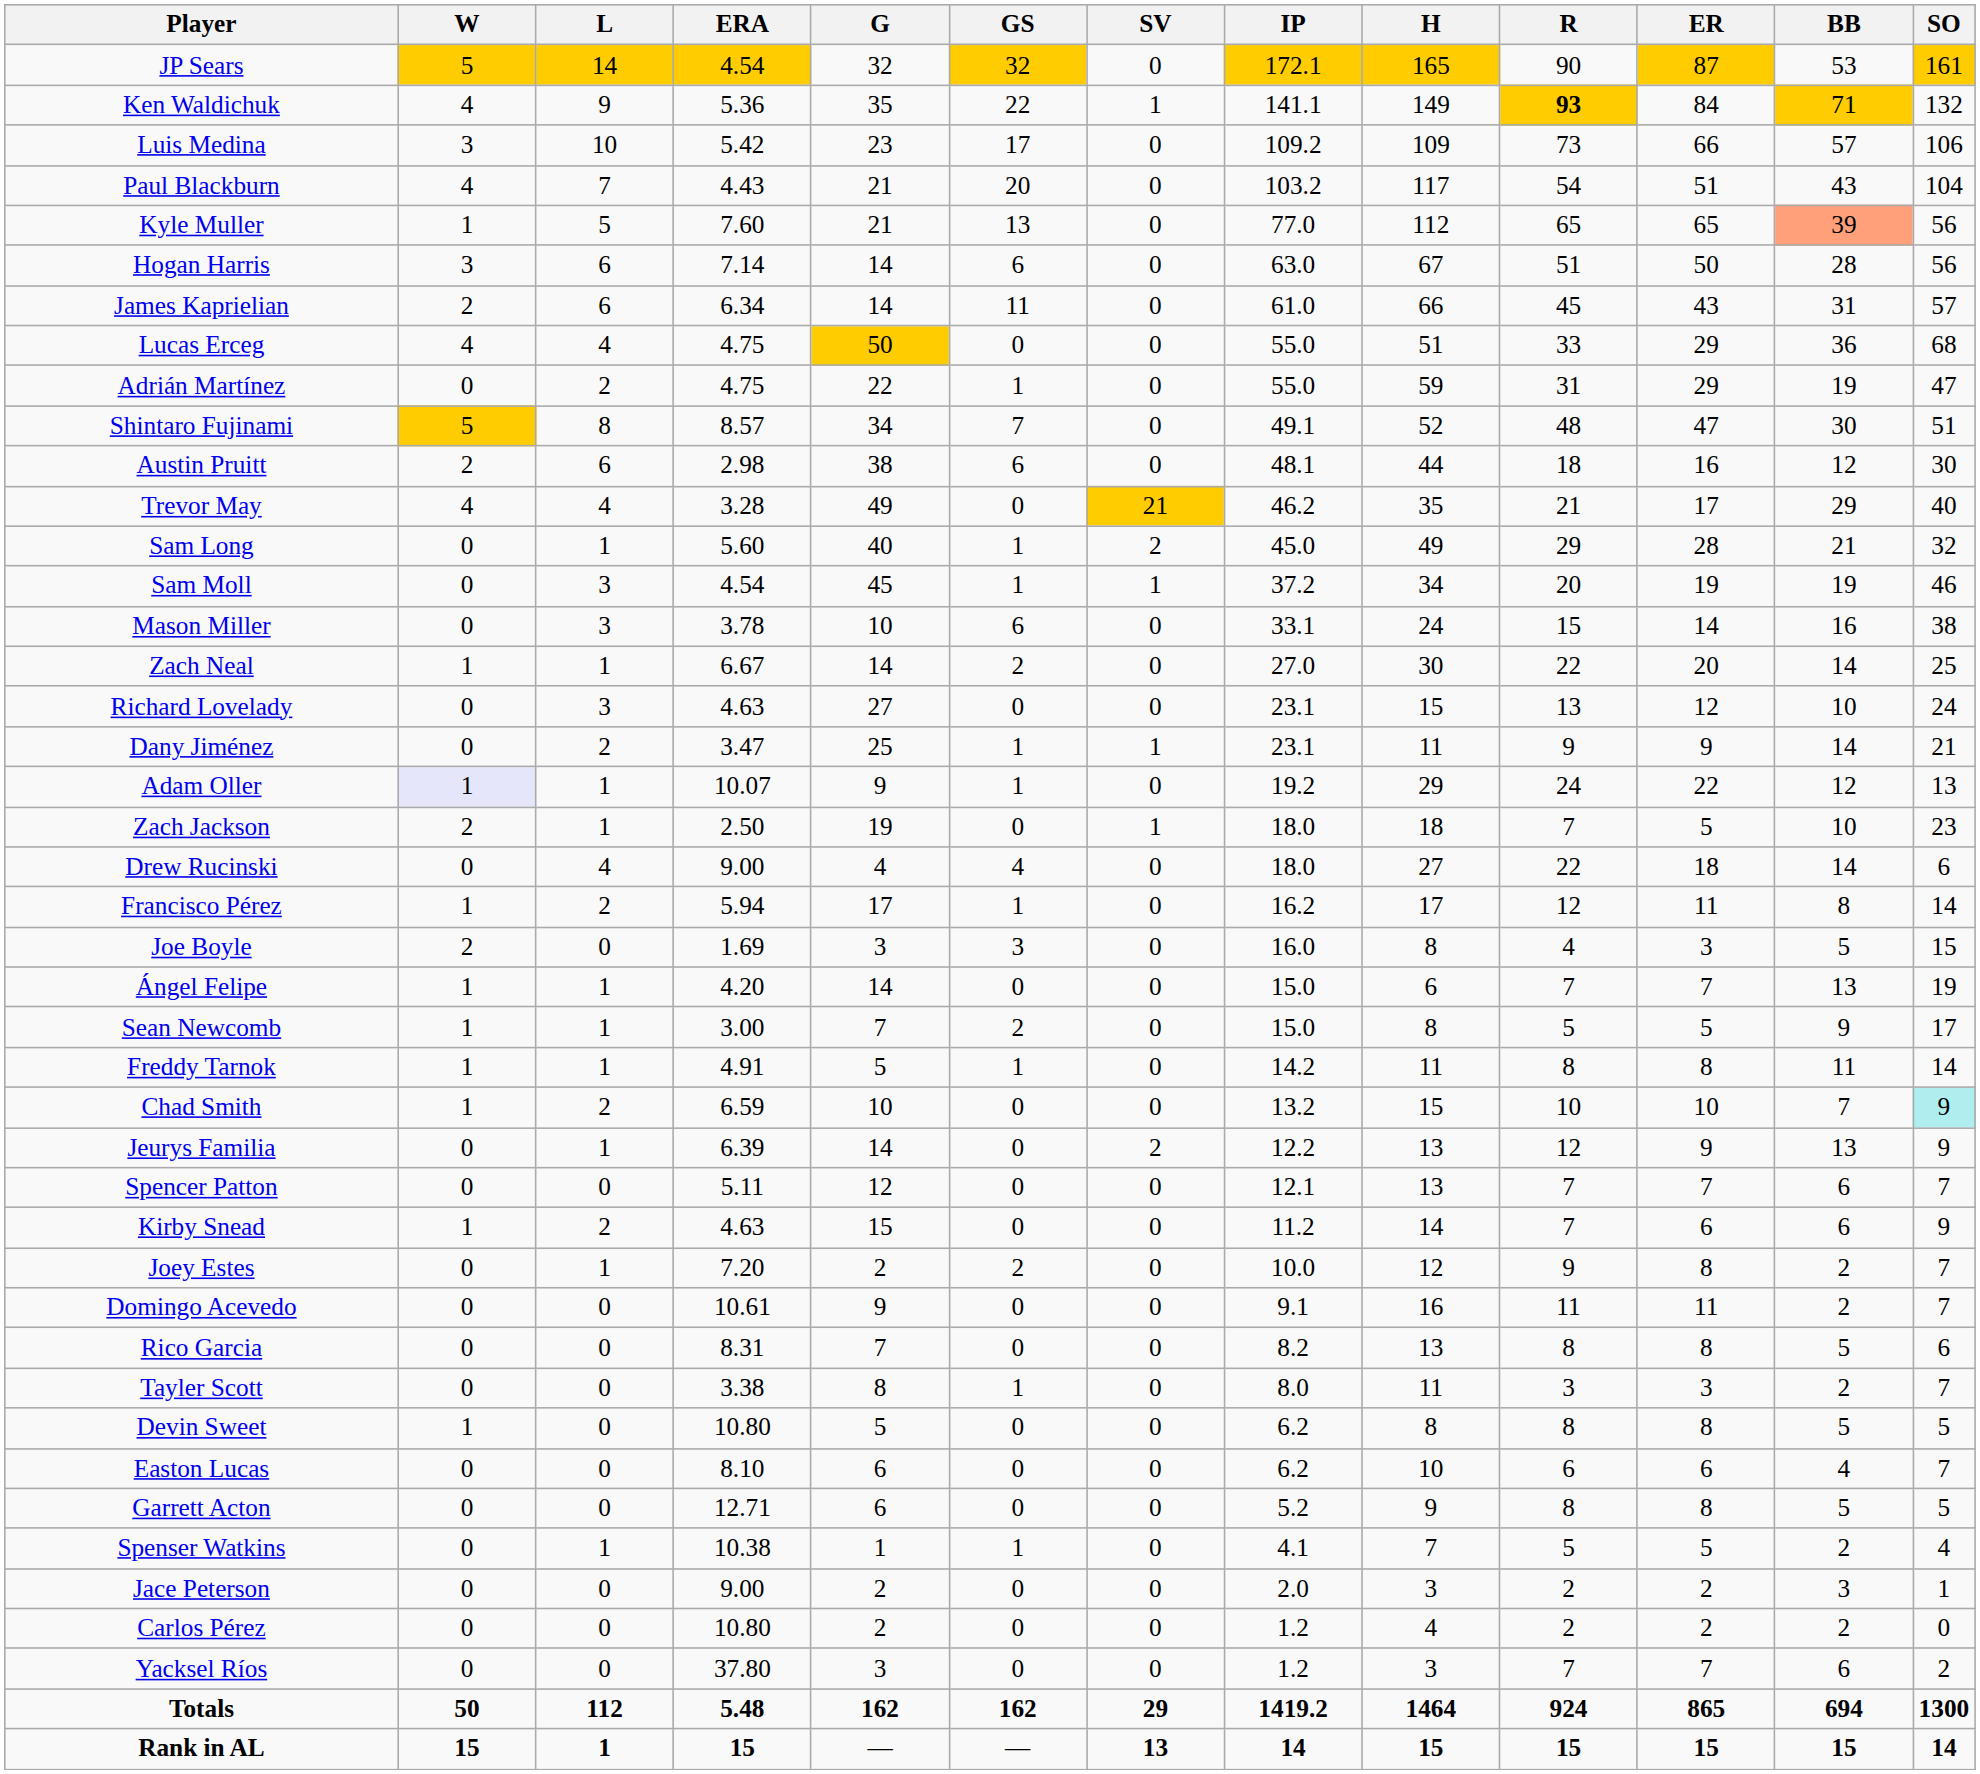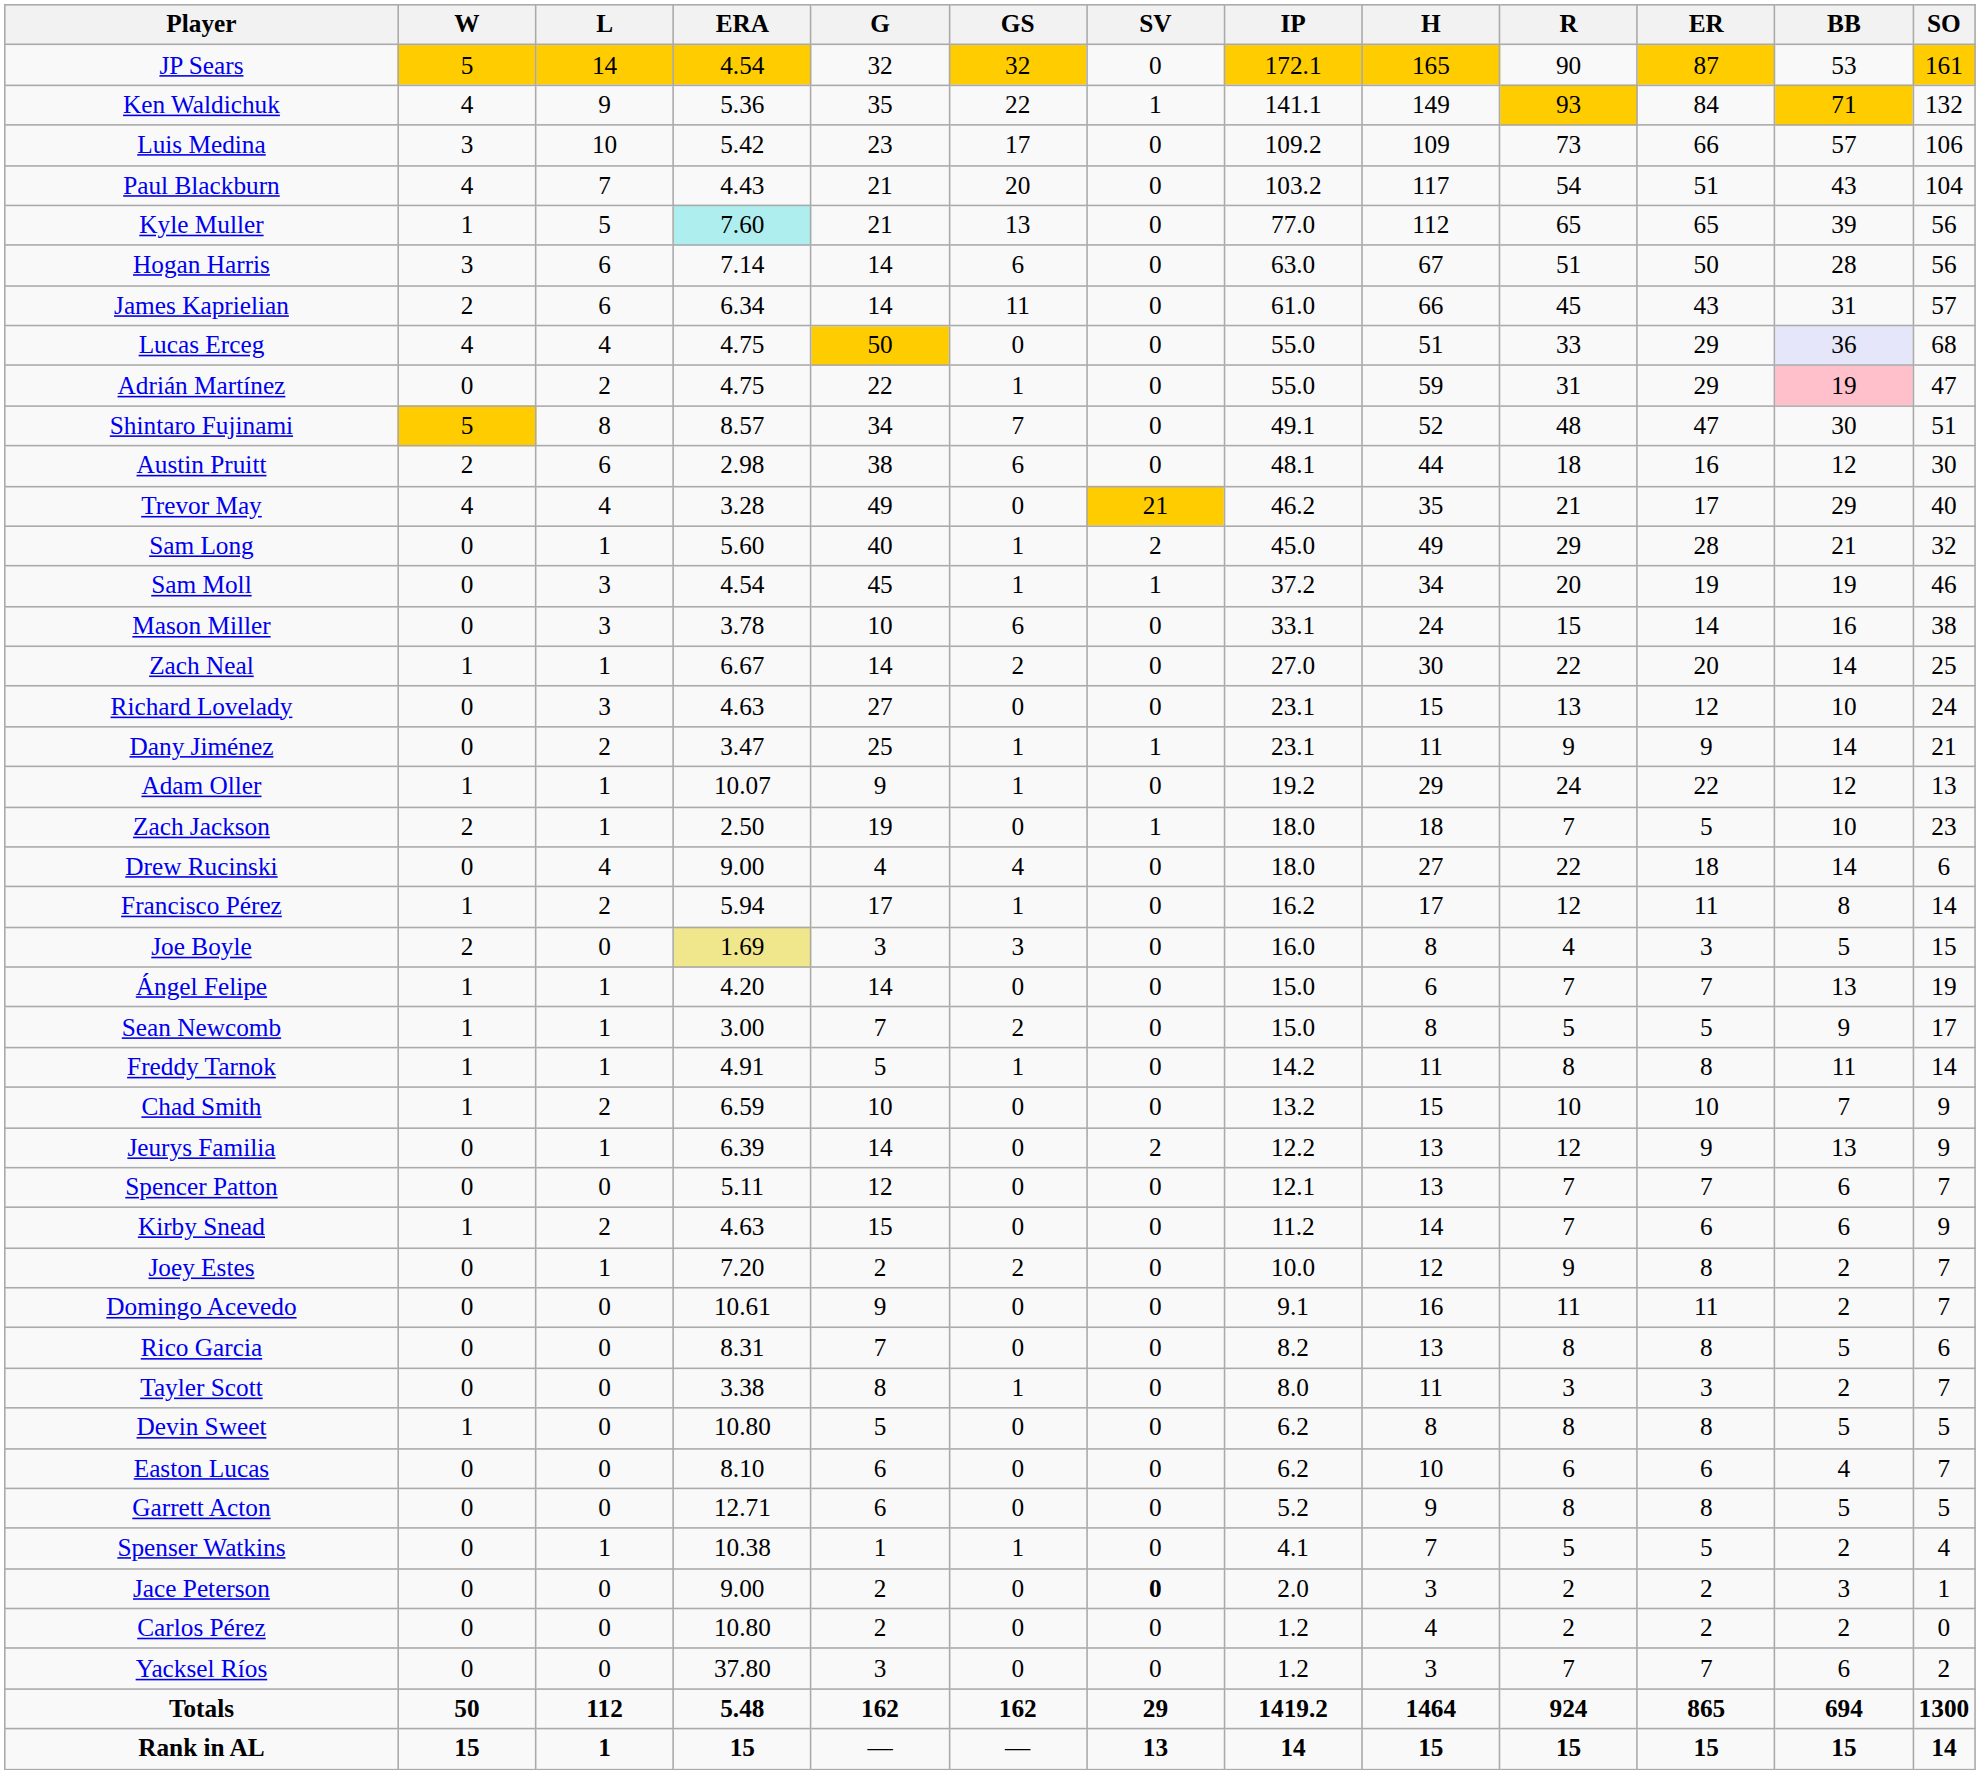(1569, 104) bold -> (1569, 104) normal
(742, 225) no background -> (742, 225) paleturquoise background
(1844, 225) lightsalmon background -> (1844, 225) no background
(1844, 345) no background -> (1844, 345) lavender background
(1844, 385) no background -> (1844, 385) pink background
(467, 786) lavender background -> (467, 786) no background
(742, 946) no background -> (742, 946) khaki background
(1944, 1107) paleturquoise background -> (1944, 1107) no background
(1155, 1588) normal -> (1155, 1588) bold
